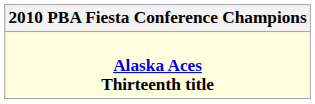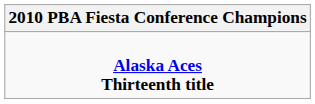(158, 74) lightyellow background -> (158, 74) no background
